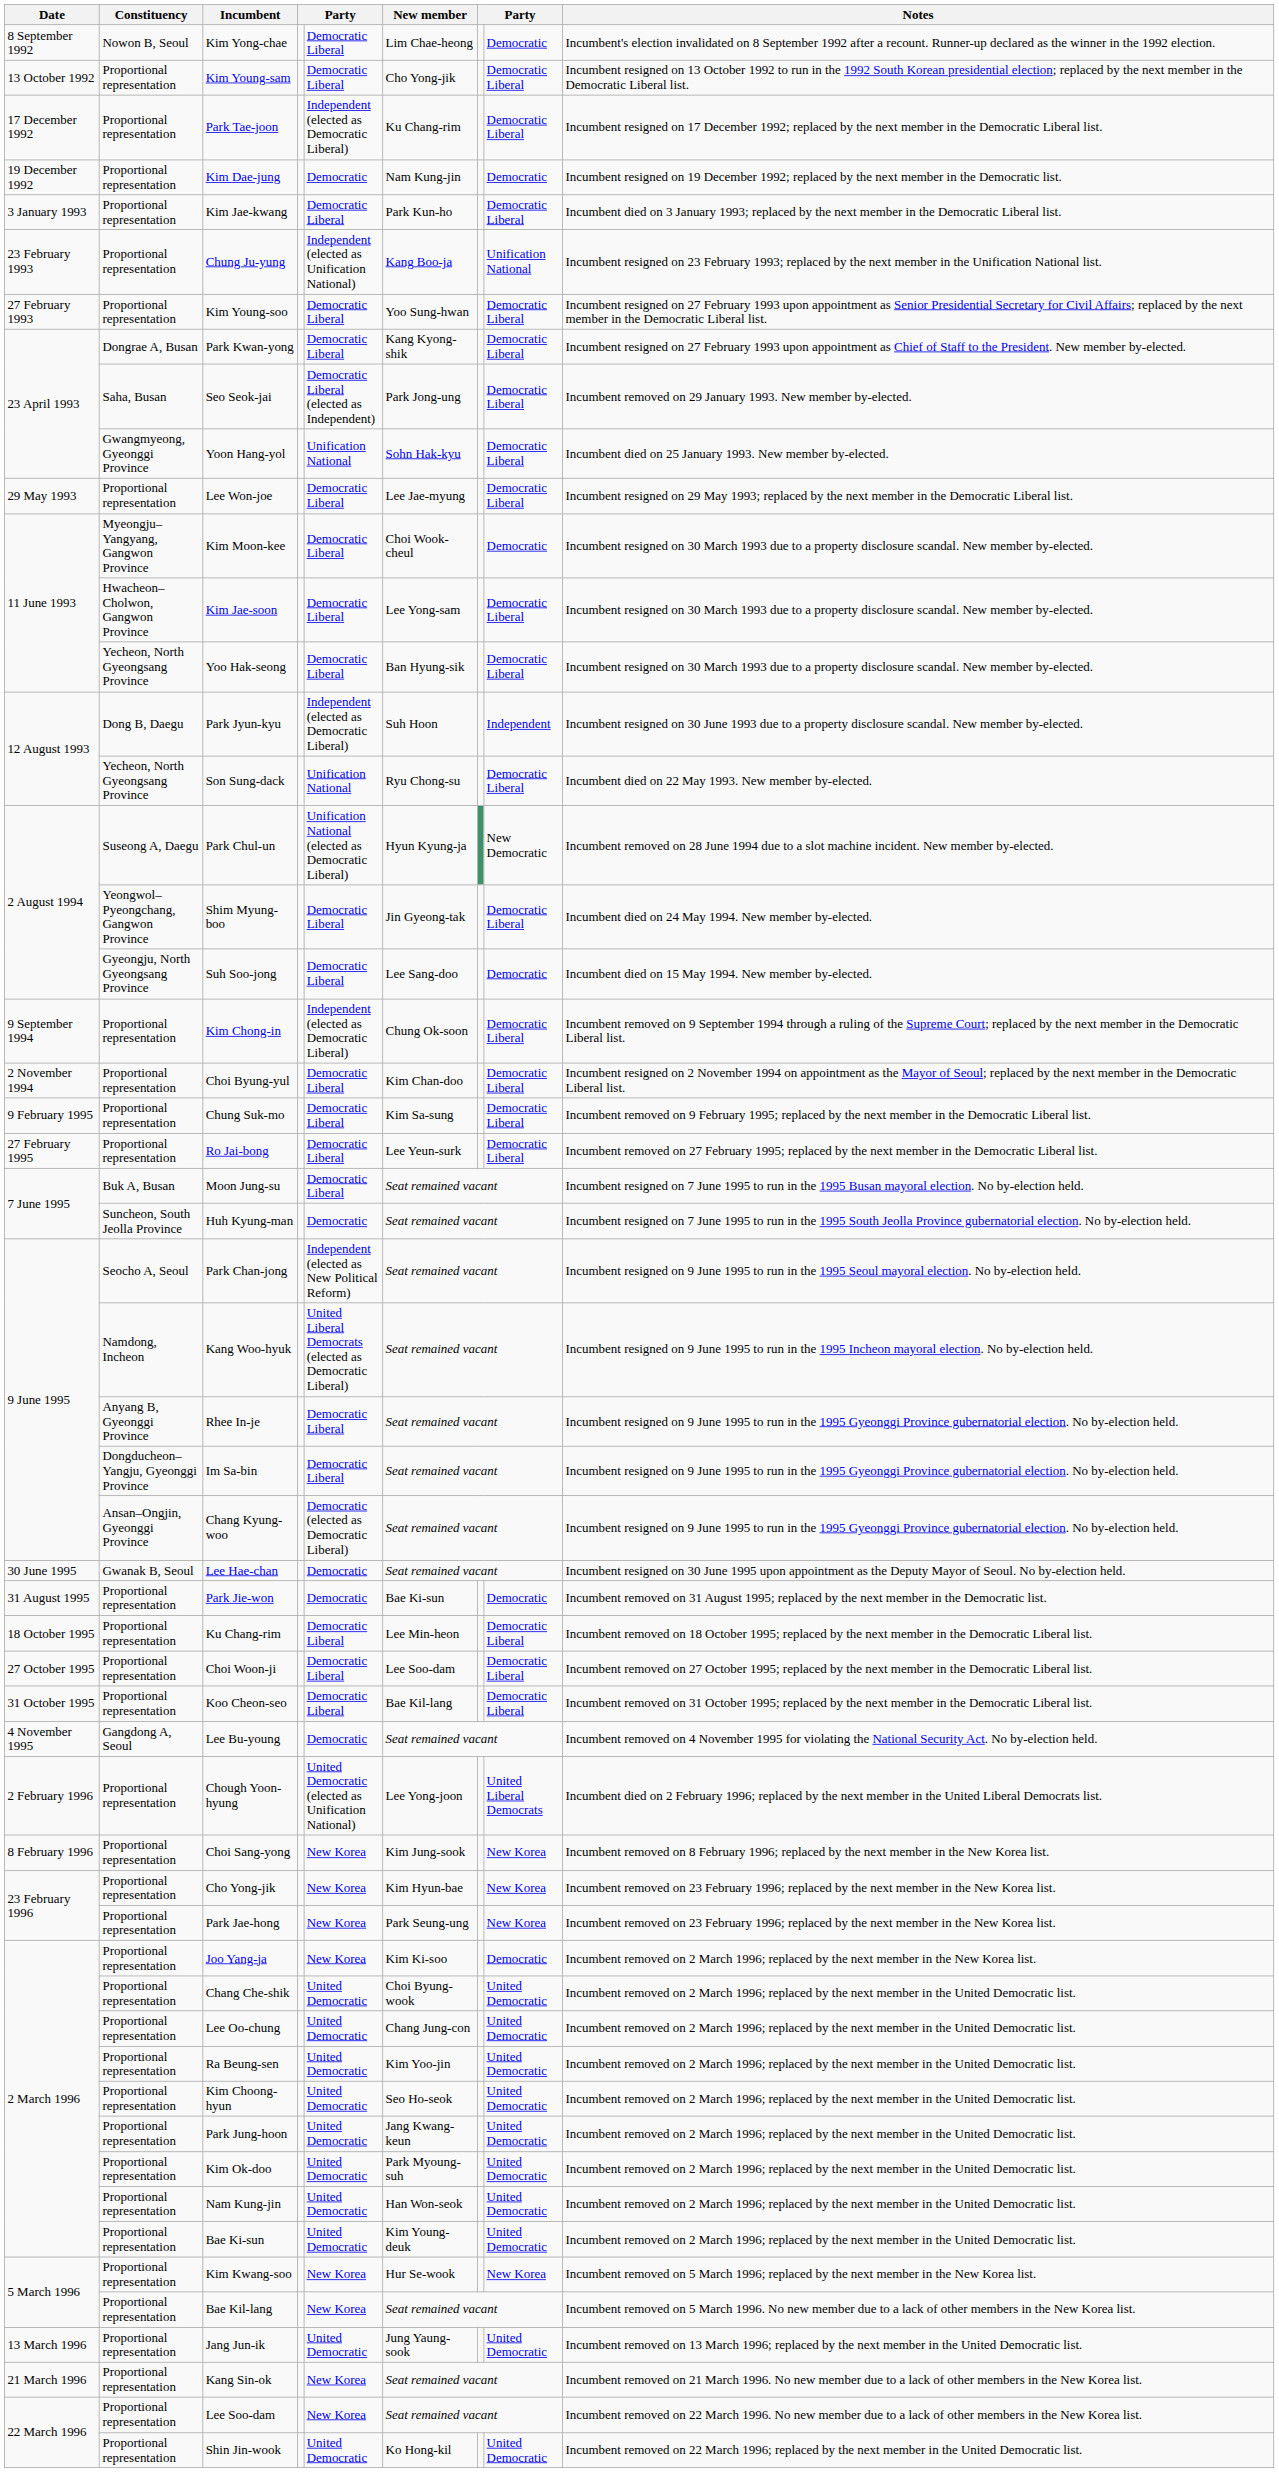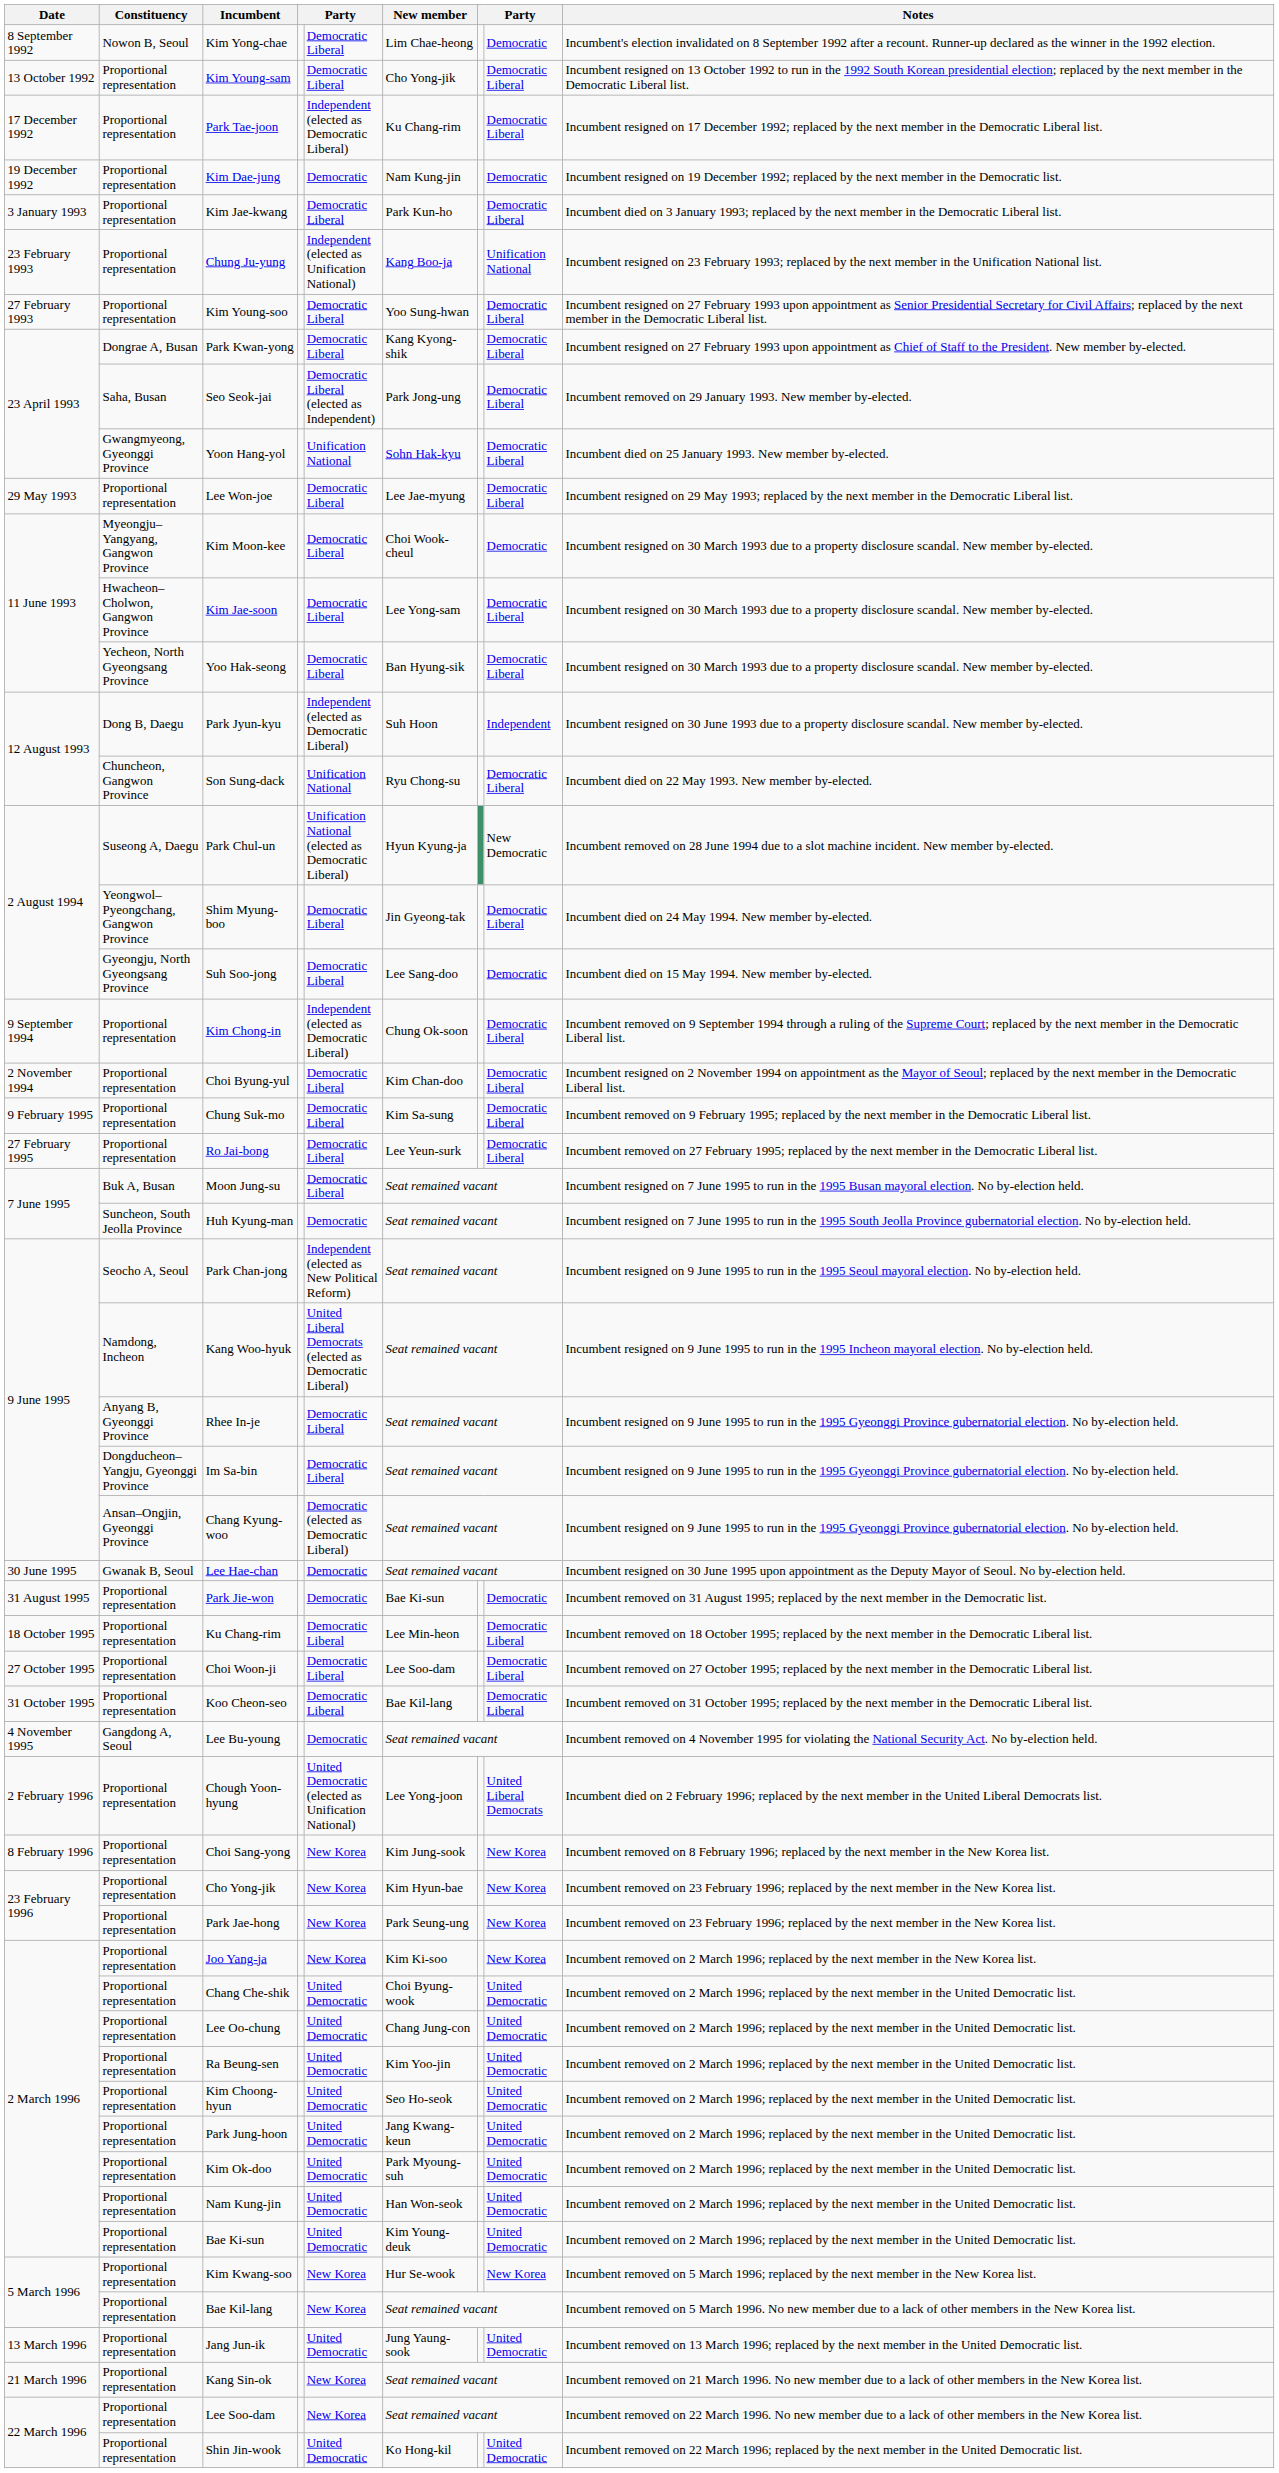(143, 781) Yecheon, North Gyeongsang Province -> (134, 781) Chuncheon, Gangwon Province
(517, 1958) Democratic -> (516, 1958) New Korea
